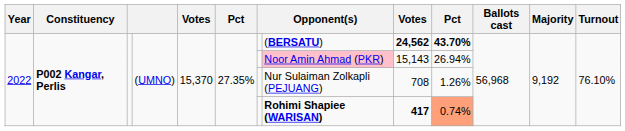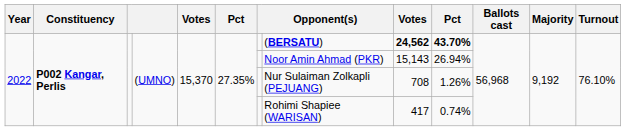(324, 59) pink background -> (324, 59) no background
(305, 111) bold -> (302, 111) normal
(420, 111) bold -> (420, 111) normal
(455, 111) lightsalmon background -> (455, 111) no background
